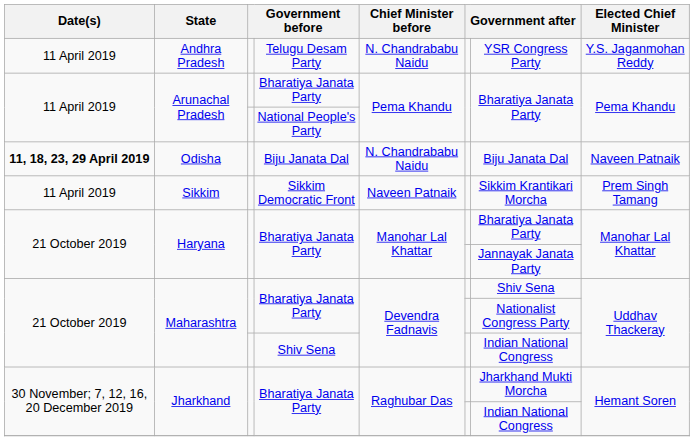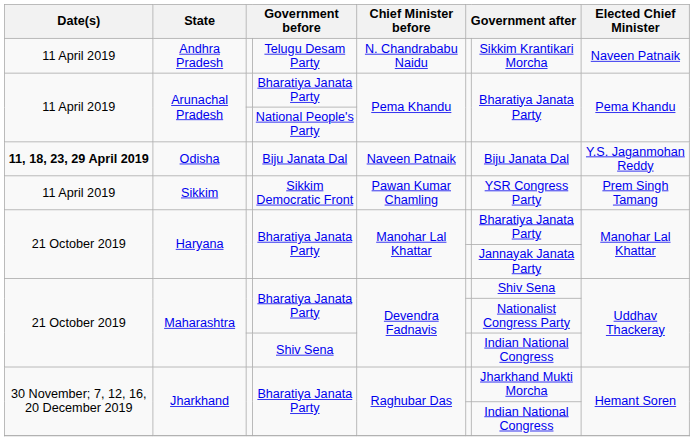(526, 55) YSR Congress Party -> (526, 55) Sikkim Krantikari Morcha
(635, 55) Y.S. Jaganmohan Reddy -> (635, 55) Naveen Patnaik
(412, 158) N. Chandrababu Naidu -> (411, 158) Naveen Patnaik
(635, 158) Naveen Patnaik -> (635, 158) Y.S. Jaganmohan Reddy
(412, 192) Naveen Patnaik -> (411, 192) Pawan Kumar Chamling
(526, 192) Sikkim Krantikari Morcha -> (526, 192) YSR Congress Party
